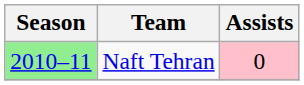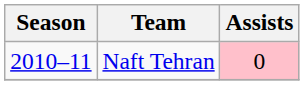(51, 60) lightgreen background -> (51, 60) no background
